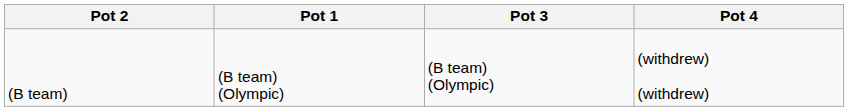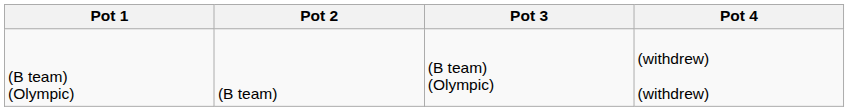columns swapped: (319, 16) <-> (109, 16)
